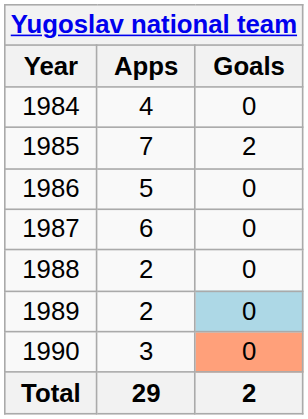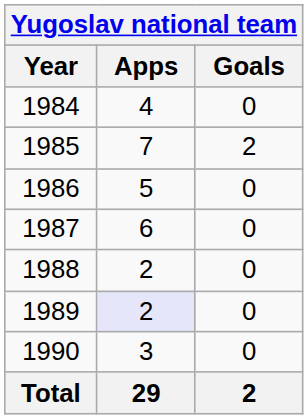(146, 310) no background -> (146, 310) lavender background
(249, 310) lightblue background -> (249, 310) no background
(249, 351) lightsalmon background -> (249, 351) no background
